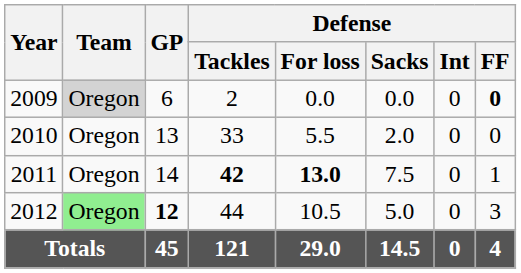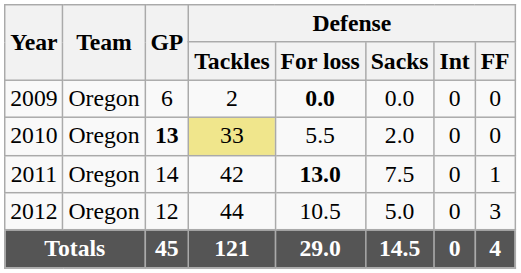(104, 98) lightgrey background -> (104, 98) no background
(320, 98) normal -> (320, 98) bold
(495, 98) bold -> (495, 98) normal
(167, 135) normal -> (167, 135) bold
(232, 135) no background -> (232, 135) khaki background
(232, 173) bold -> (232, 173) normal
(104, 211) lightgreen background -> (104, 211) no background
(167, 211) bold -> (167, 211) normal
